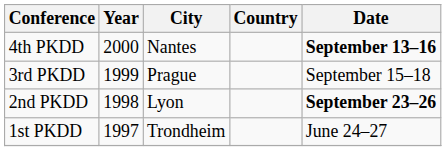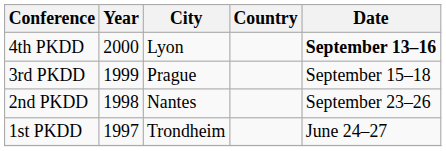(172, 46) Nantes -> (165, 46) Lyon
(165, 103) Lyon -> (172, 103) Nantes
(371, 103) bold -> (368, 103) normal
